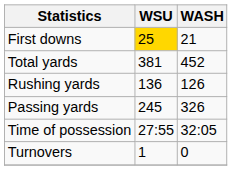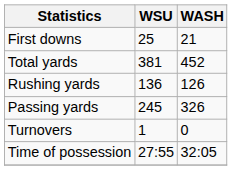(146, 39) gold background -> (146, 39) no background
rows swapped: (40, 153) <-> (70, 130)
